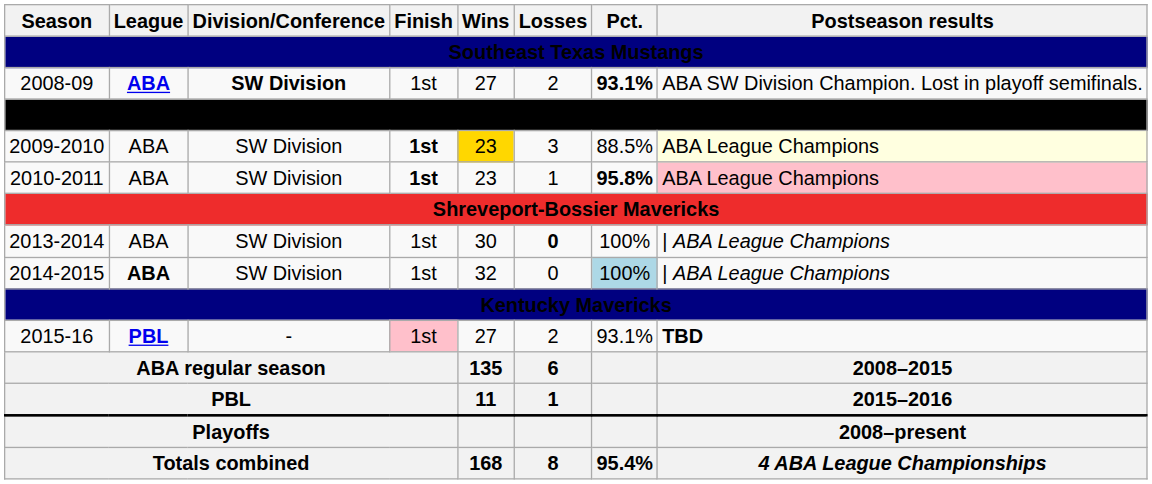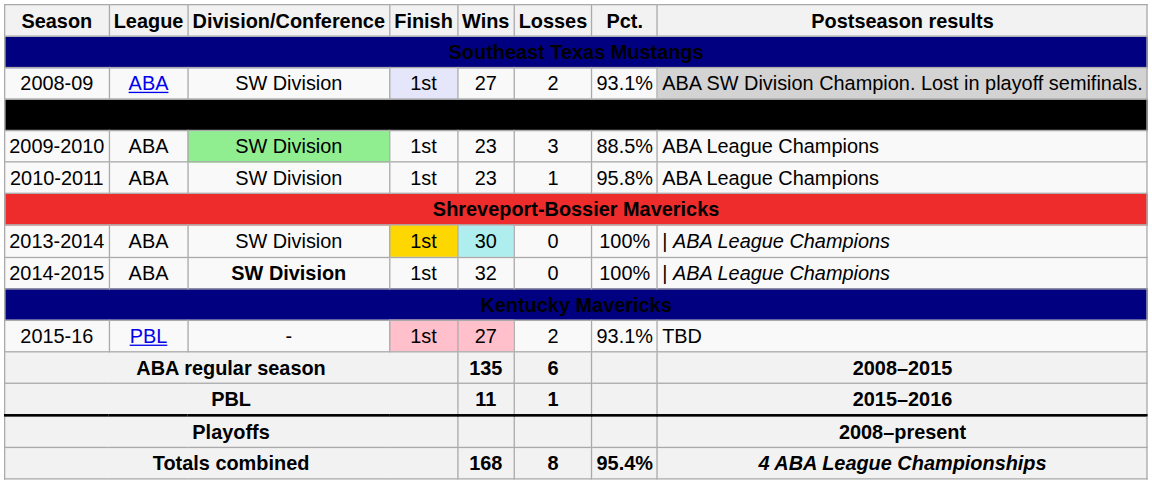(149, 84) bold -> (149, 84) normal
(289, 84) bold -> (289, 84) normal
(424, 84) no background -> (424, 84) lavender background
(625, 84) bold -> (625, 84) normal
(903, 84) no background -> (903, 84) lightgrey background
(289, 147) no background -> (289, 147) lightgreen background
(424, 147) bold -> (424, 147) normal
(486, 147) gold background -> (486, 147) no background
(771, 147) lightyellow background -> (771, 147) no background
(424, 178) bold -> (424, 178) normal
(625, 178) bold -> (625, 178) normal
(771, 178) pink background -> (771, 178) no background
(424, 241) no background -> (424, 241) gold background
(486, 241) no background -> (486, 241) paleturquoise background
(553, 241) bold -> (553, 241) normal
(149, 273) bold -> (149, 273) normal
(289, 273) normal -> (289, 273) bold
(625, 273) lightblue background -> (625, 273) no background
(149, 336) bold -> (149, 336) normal
(486, 336) no background -> (486, 336) pink background
(683, 336) bold -> (682, 336) normal
